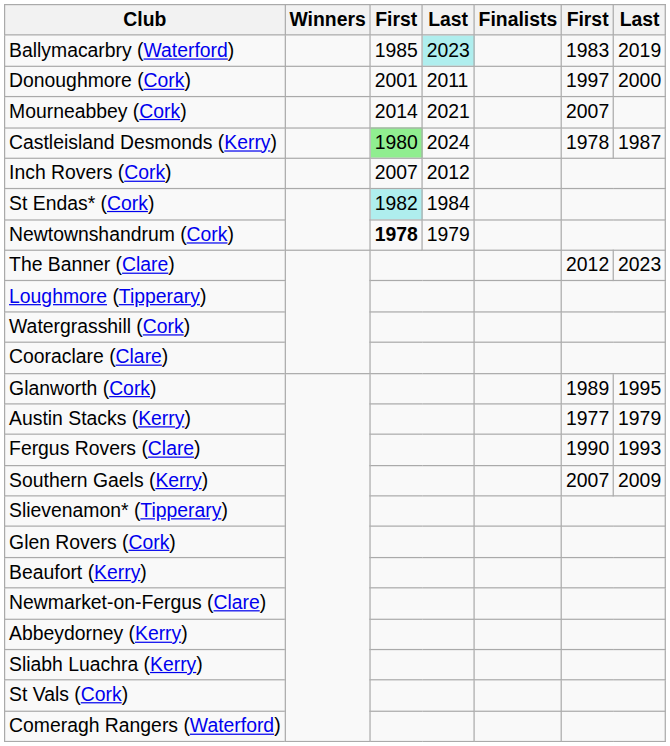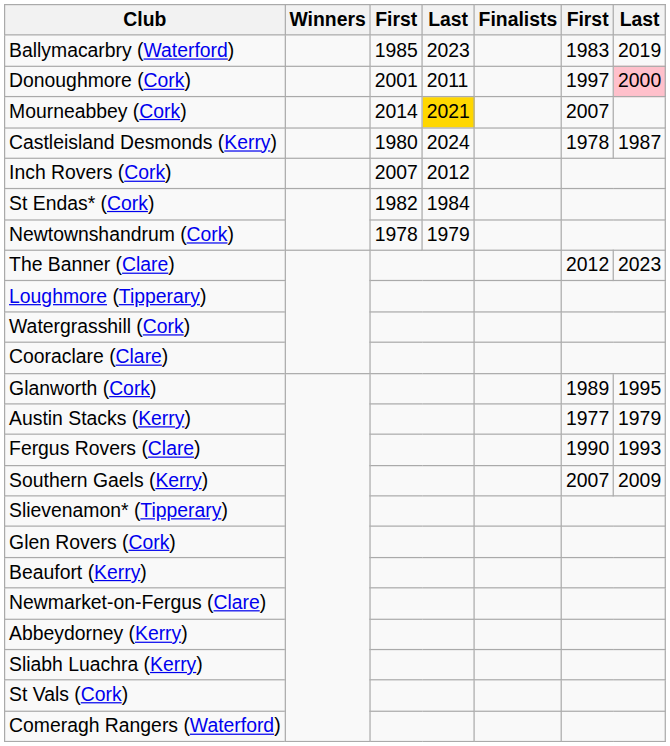(448, 50) paleturquoise background -> (448, 50) no background
(640, 81) no background -> (640, 81) pink background
(448, 111) no background -> (448, 111) gold background
(396, 142) lightgreen background -> (396, 142) no background
(396, 204) paleturquoise background -> (396, 204) no background
(396, 234) bold -> (396, 234) normal
